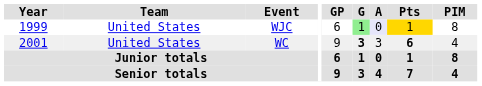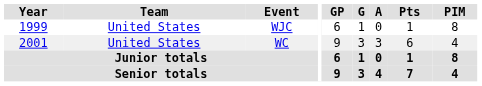(361, 27) lightgreen background -> (361, 27) no background
(379, 27) lavender background -> (379, 27) no background
(410, 27) gold background -> (410, 27) no background
(361, 43) bold -> (361, 43) normal
(410, 43) bold -> (410, 43) normal
